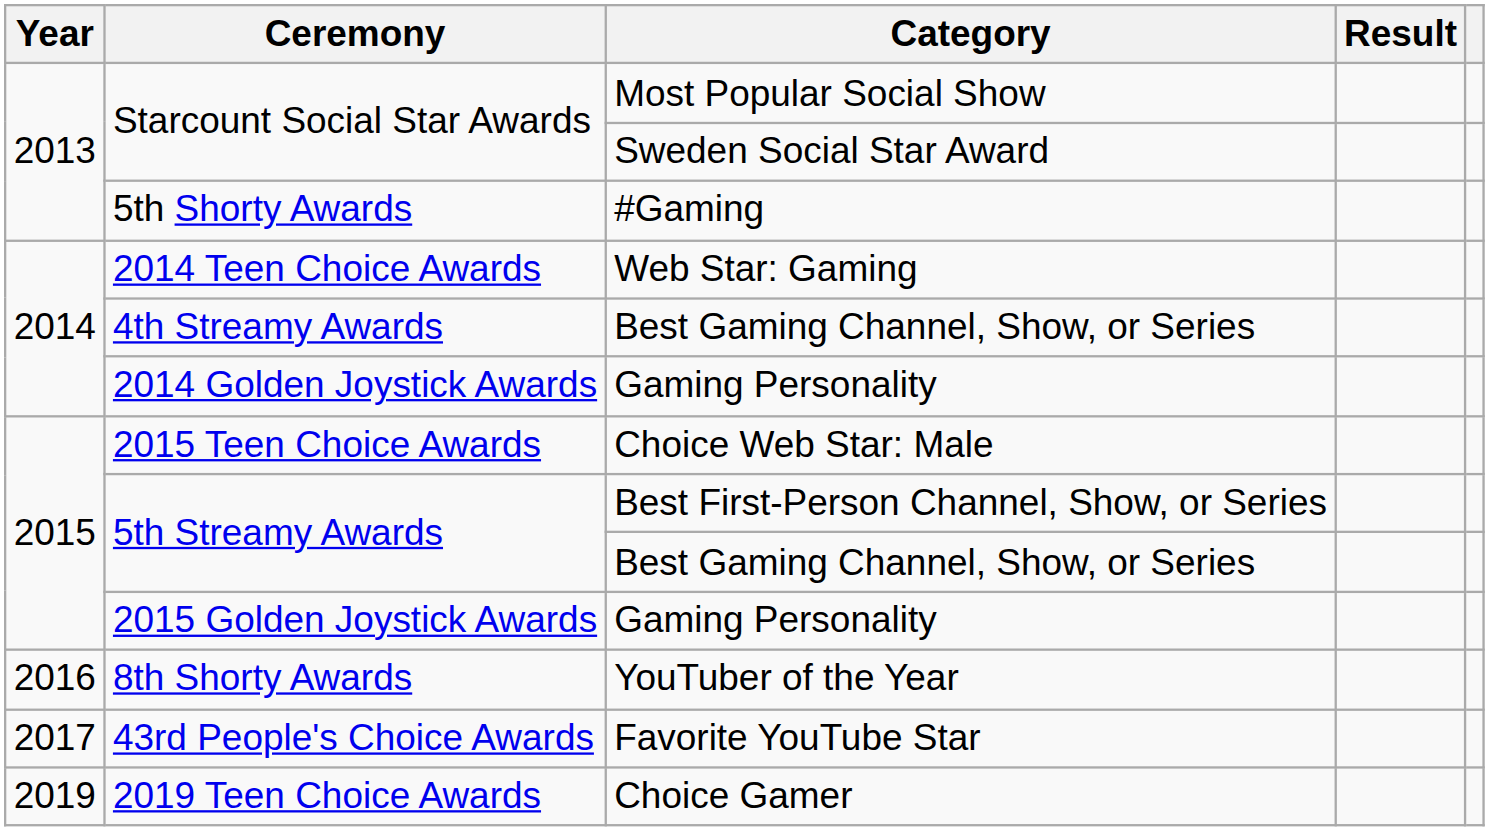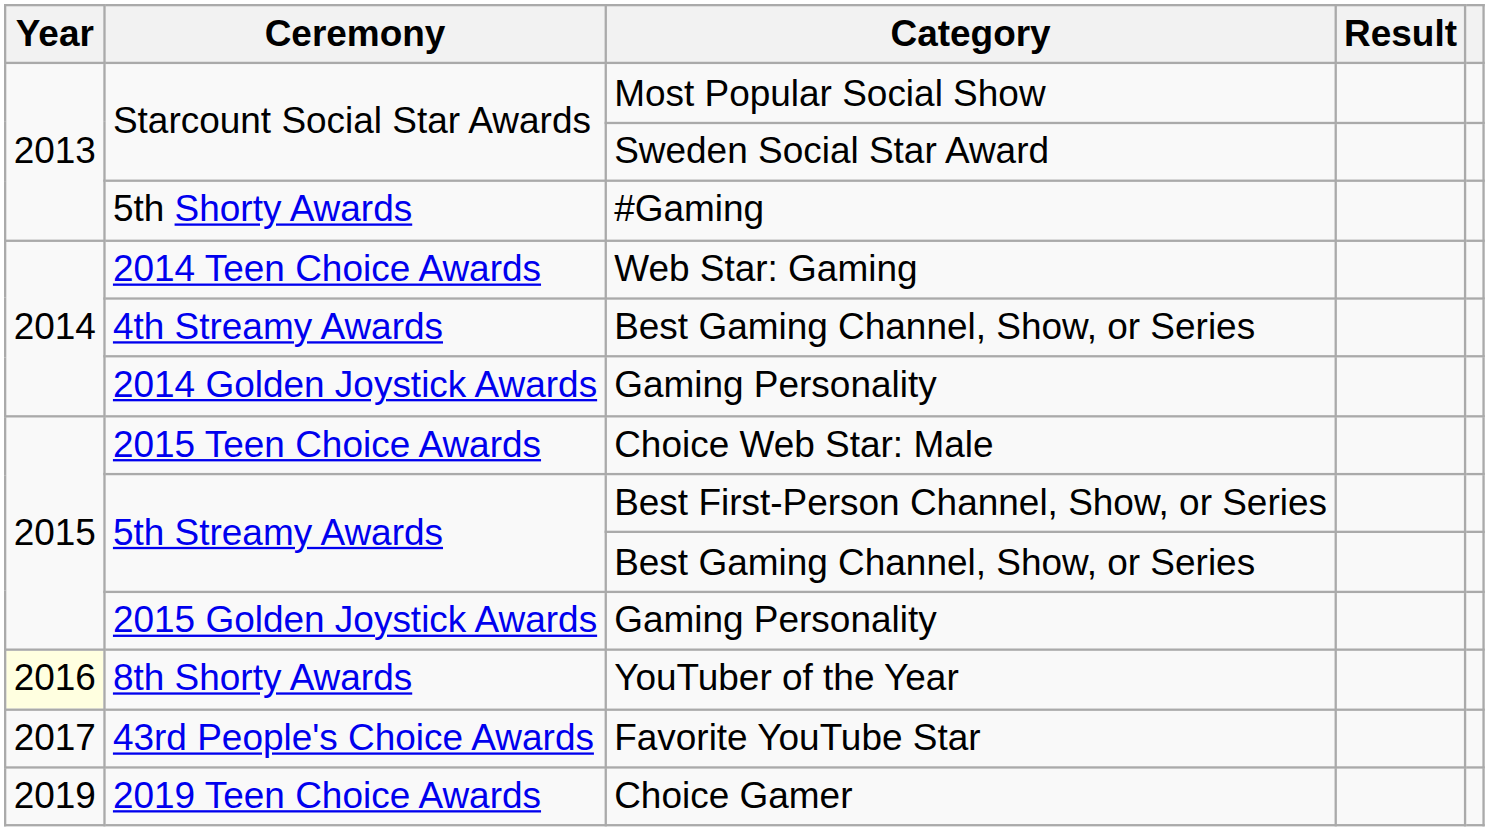(55, 678) no background -> (55, 678) lightyellow background
